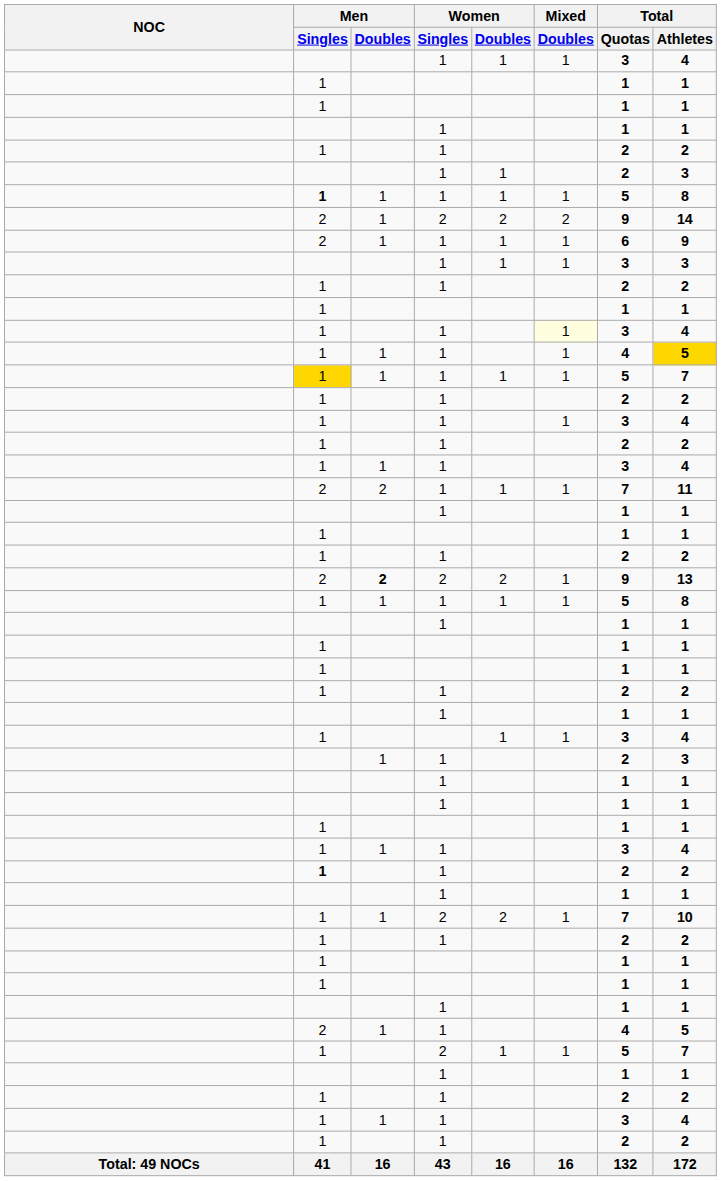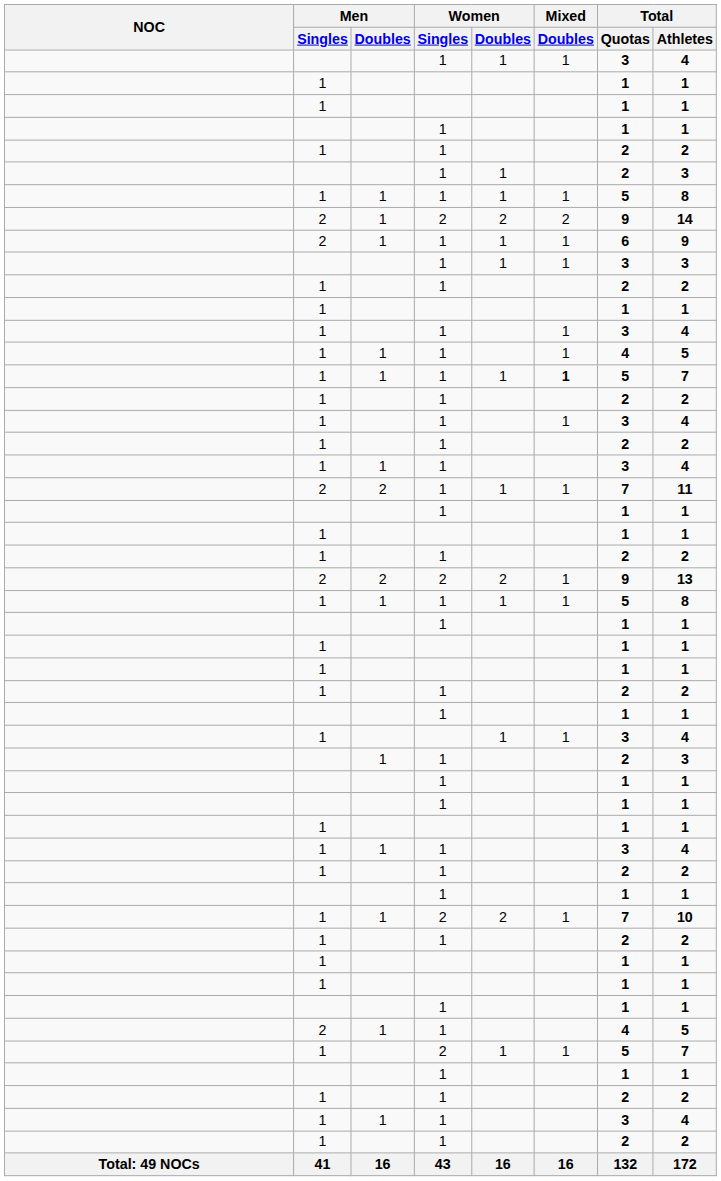(322, 196) bold -> (322, 196) normal
(566, 331) lightyellow background -> (566, 331) no background
(685, 354) gold background -> (685, 354) no background
(322, 377) gold background -> (322, 377) no background
(566, 377) normal -> (566, 377) bold
(383, 579) bold -> (383, 579) normal
(322, 872) bold -> (322, 872) normal
